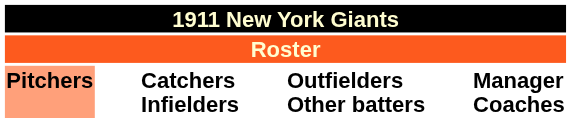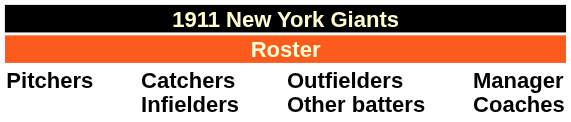(50, 80) lightsalmon background -> (50, 80) no background
